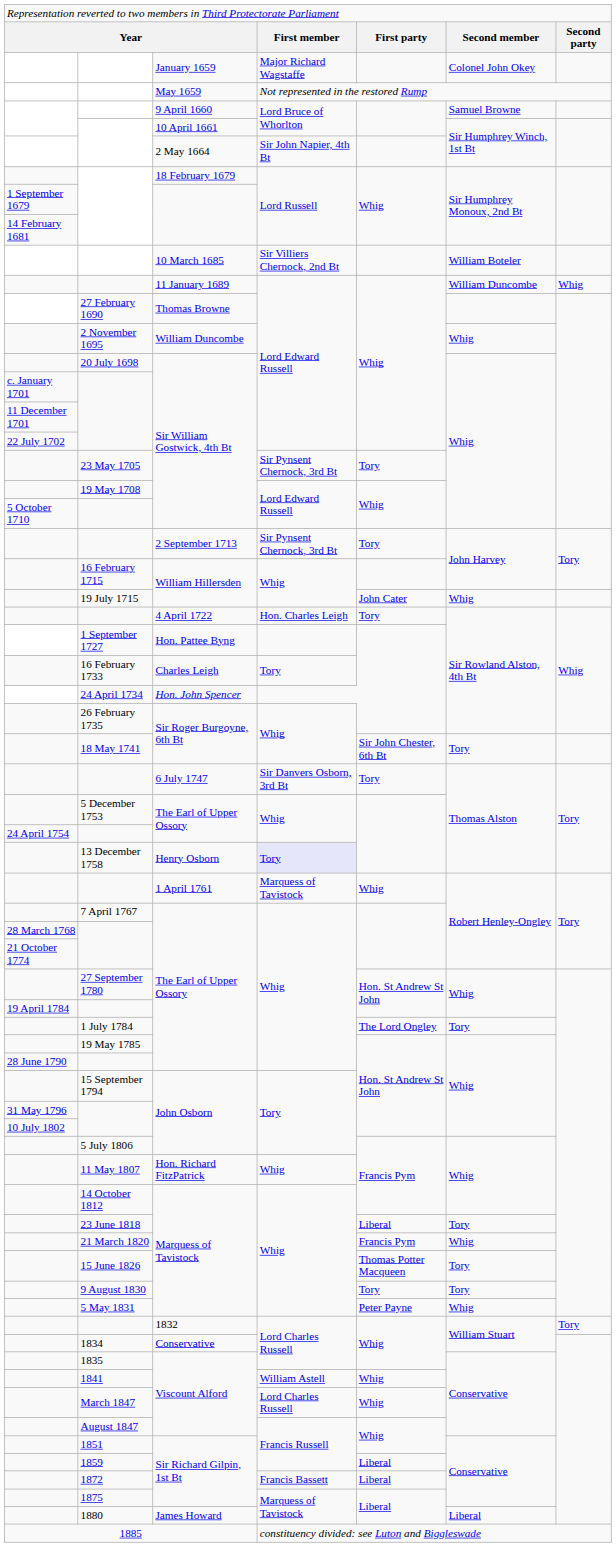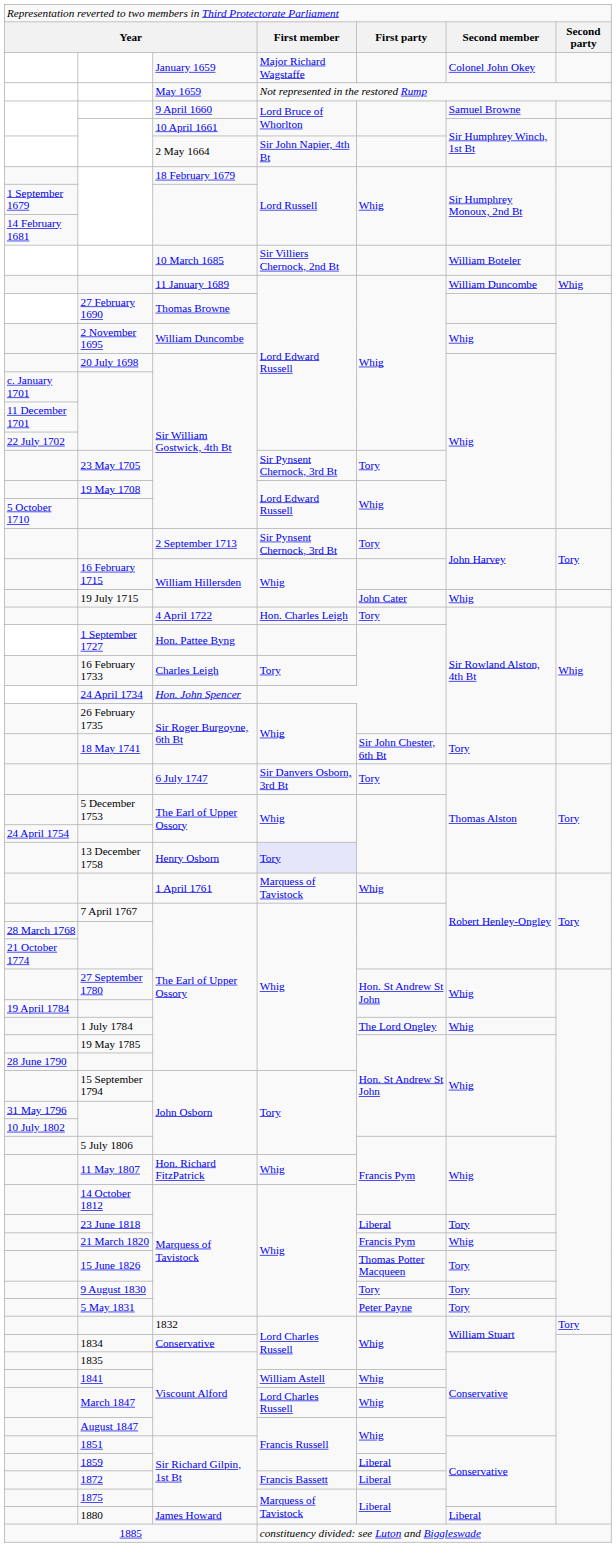(459, 1026) Tory -> (461, 1026) Whig
(461, 1307) Whig -> (459, 1307) Tory
